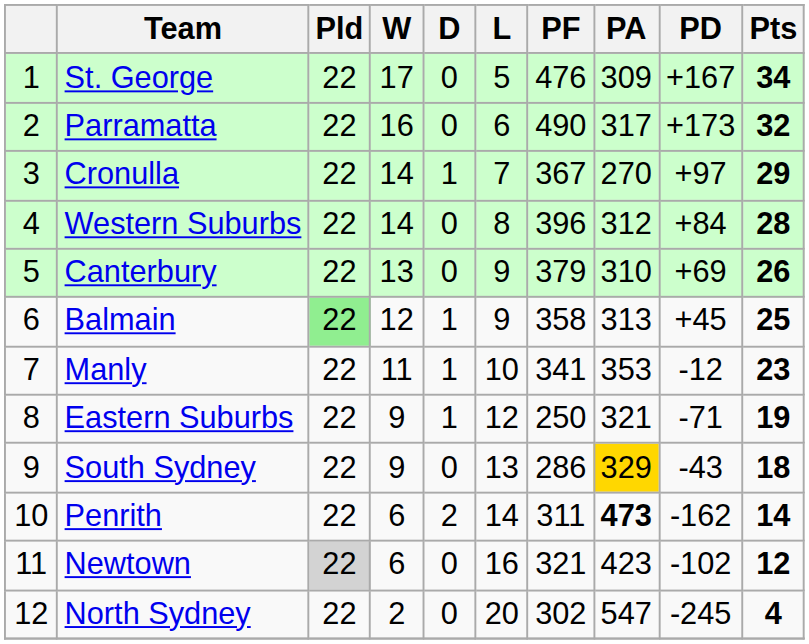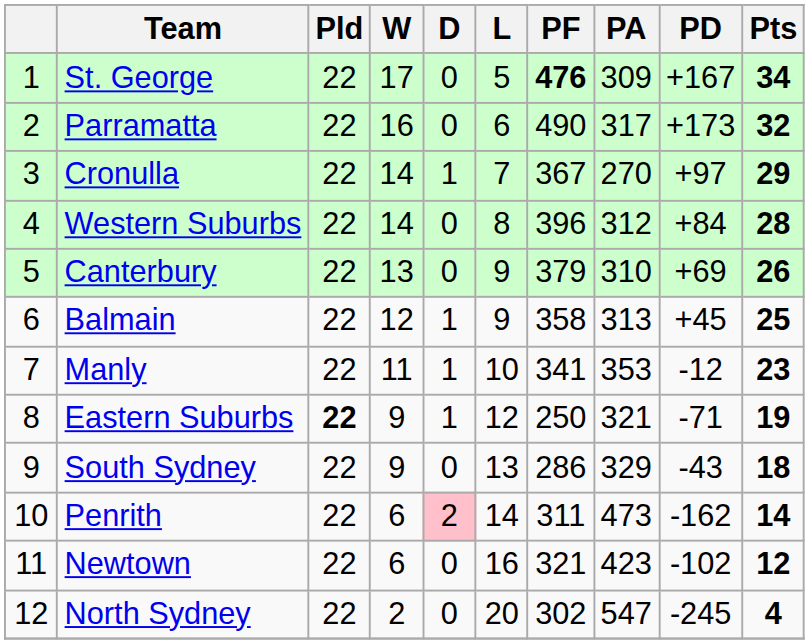(561, 77) normal -> (561, 77) bold
(339, 321) lightgreen background -> (339, 321) no background
(339, 418) normal -> (339, 418) bold
(626, 467) gold background -> (626, 467) no background
(449, 516) no background -> (449, 516) pink background
(626, 516) bold -> (626, 516) normal
(339, 564) lightgrey background -> (339, 564) no background
